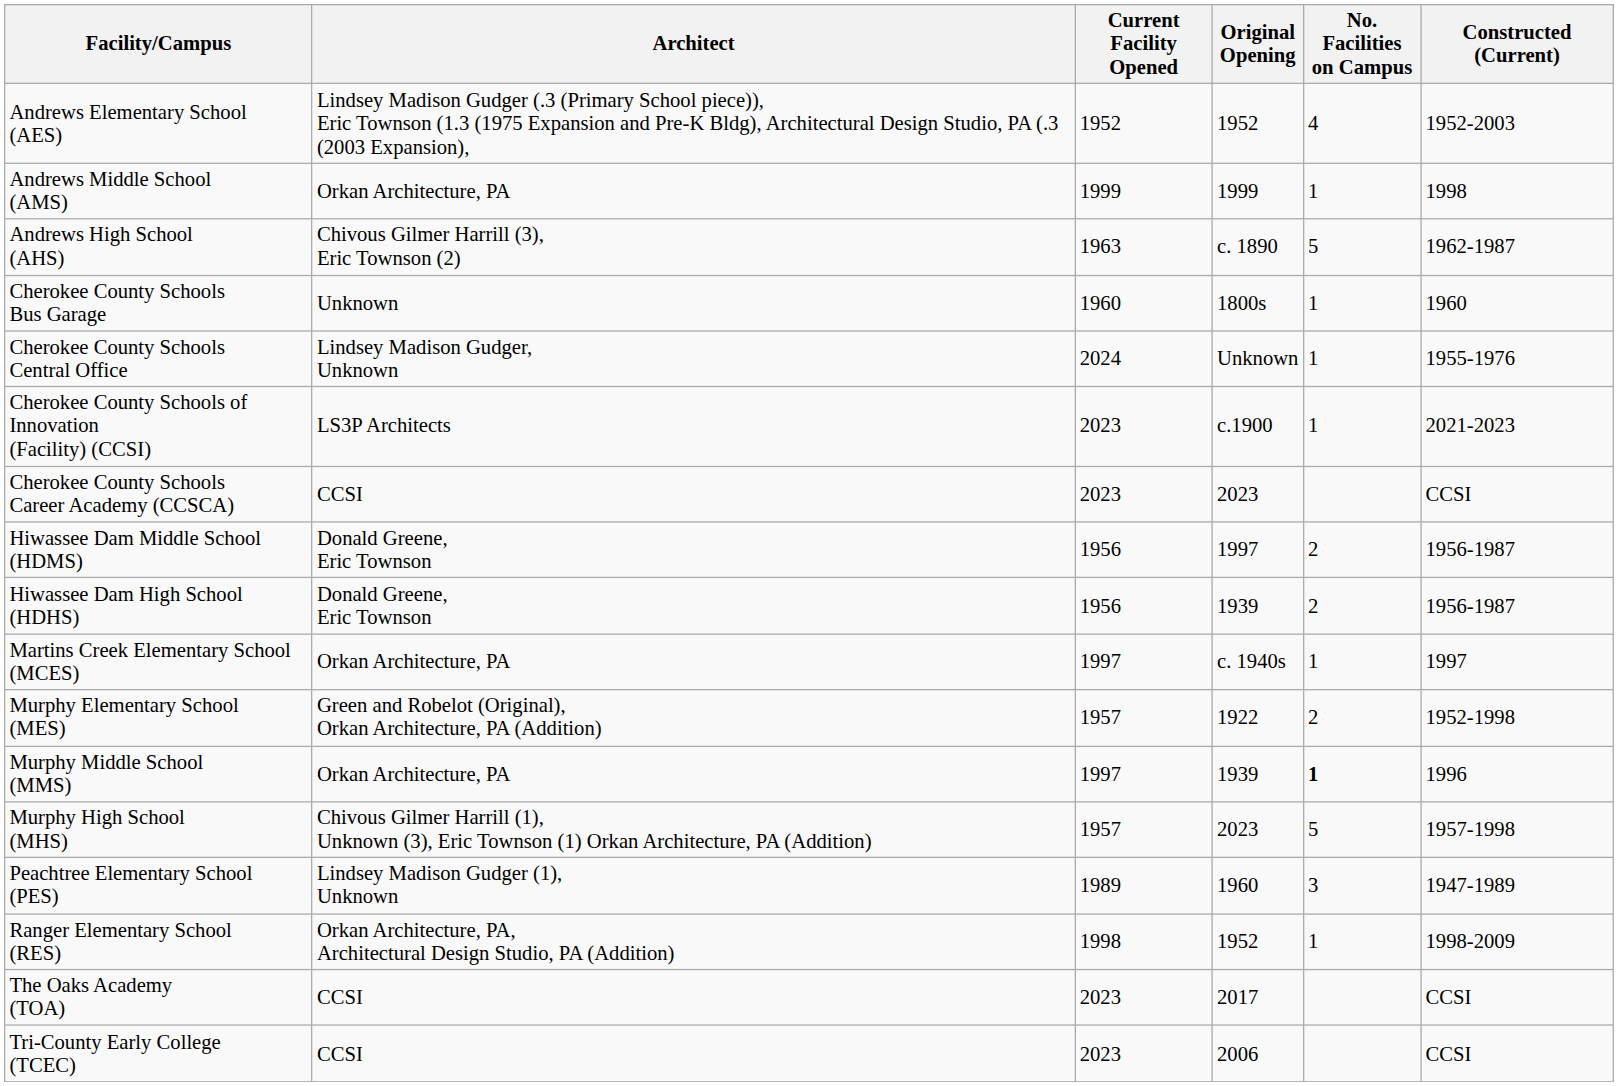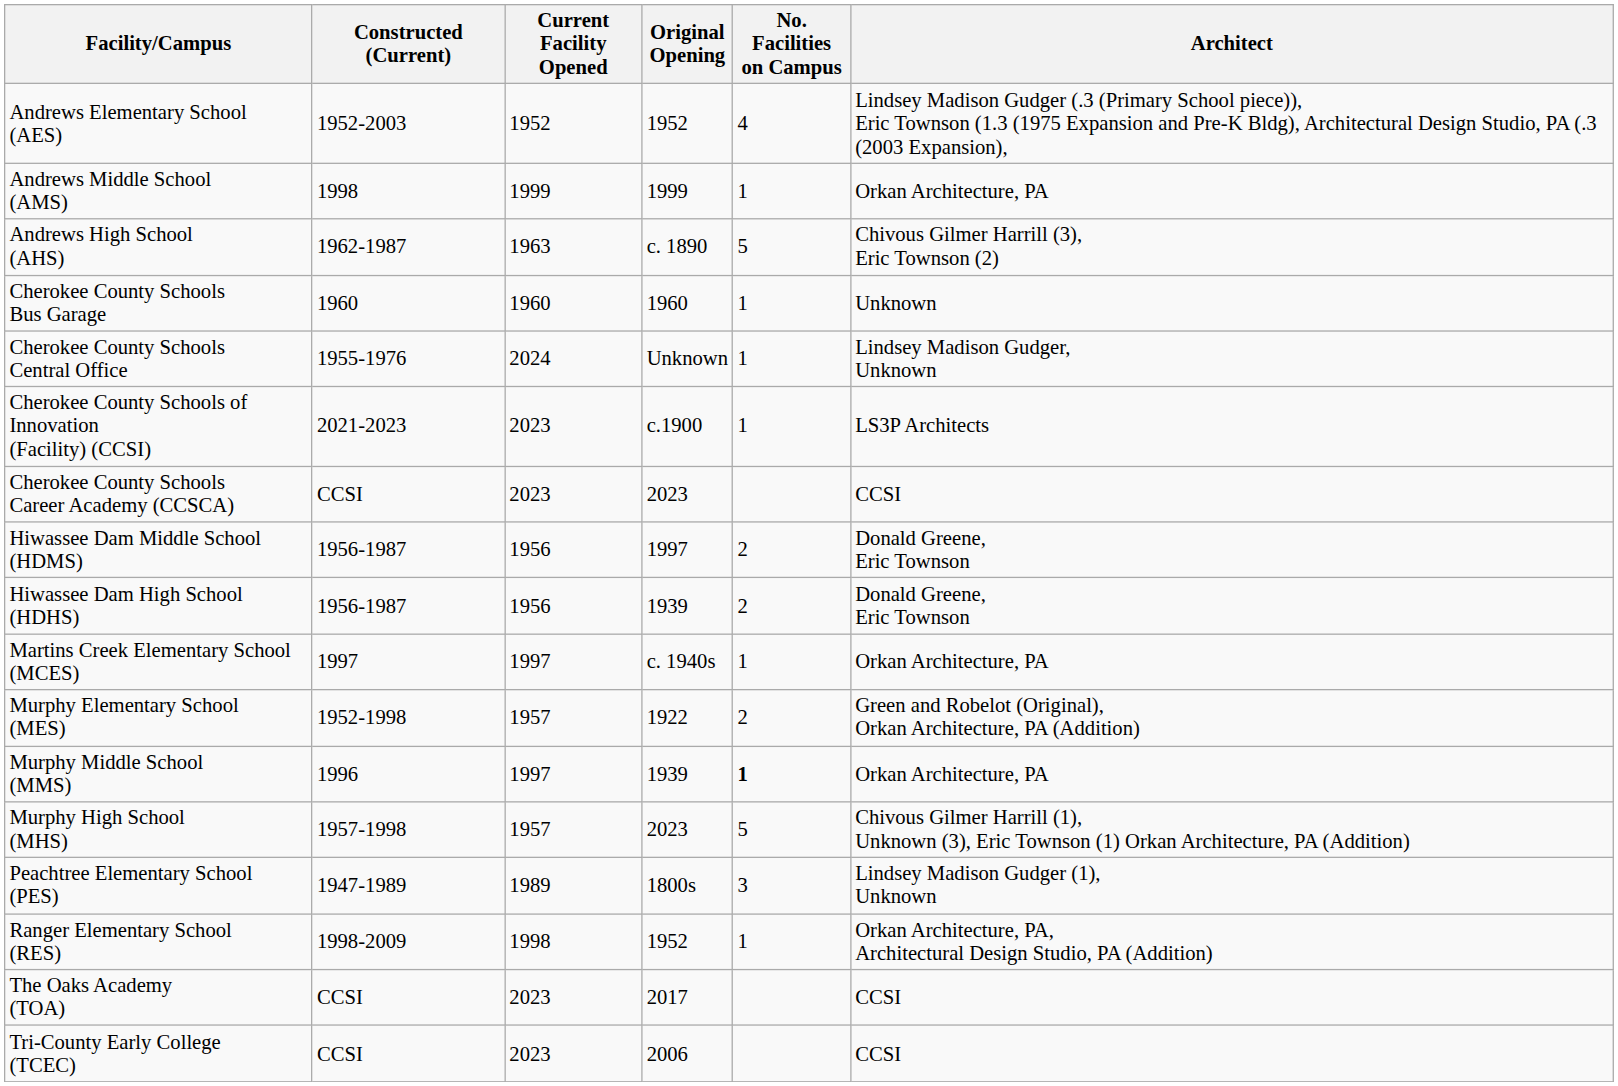columns swapped: (1517, 44) <-> (694, 44)
(1242, 302) 1800s -> (667, 302) 1960
(1238, 885) 1960 -> (671, 885) 1800s
